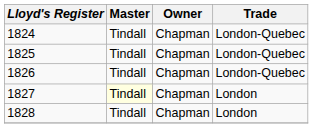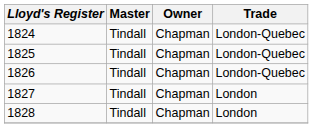(128, 93) lightyellow background -> (128, 93) no background
